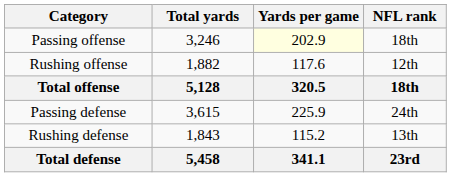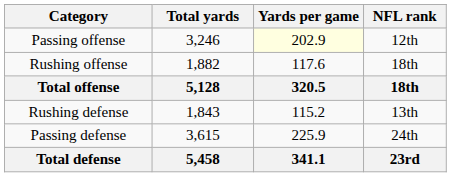(405, 40) 18th -> (405, 40) 12th
(405, 64) 12th -> (405, 64) 18th
rows swapped: (78, 111) <-> (78, 135)
